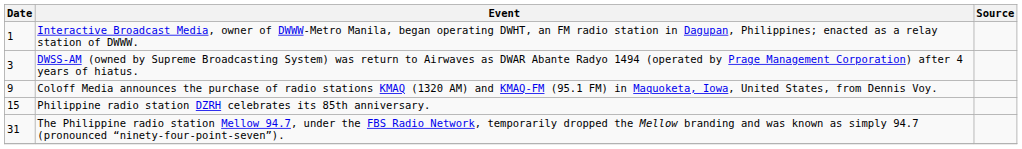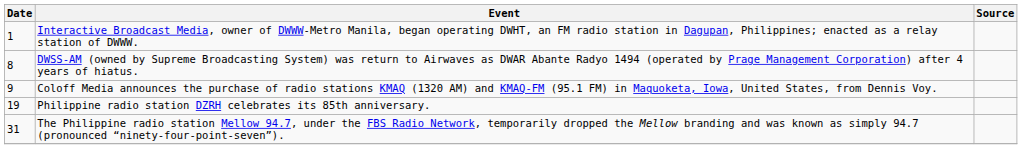(10, 66) 3 -> (10, 66) 8
(13, 106) 15 -> (13, 106) 19
